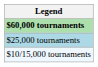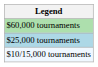(45, 25) bold -> (43, 25) normal
